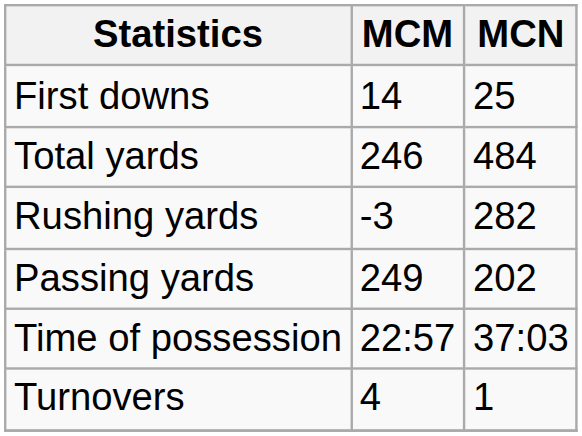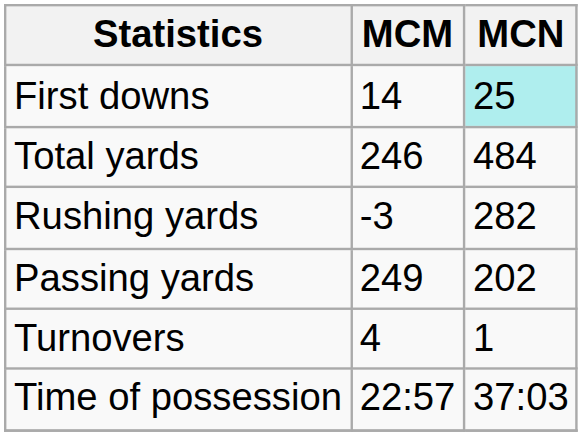(494, 95) no background -> (494, 95) paleturquoise background
rows swapped: (99, 398) <-> (178, 338)
